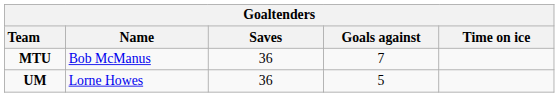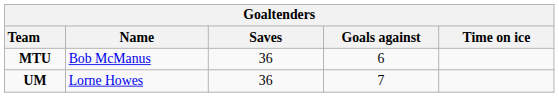(381, 59) 7 -> (381, 59) 6
(381, 80) 5 -> (381, 80) 7
